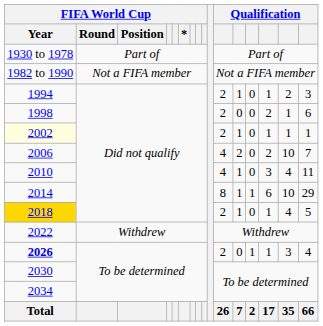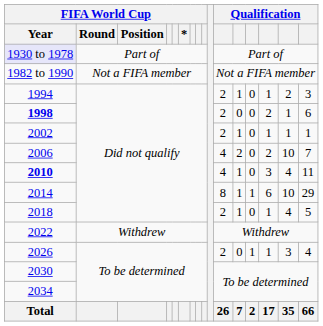(40, 53) no background -> (40, 53) lavender background
(40, 113) normal -> (40, 113) bold
(40, 133) lightyellow background -> (40, 133) no background
(40, 172) normal -> (40, 172) bold
(40, 212) gold background -> (40, 212) no background
(40, 251) bold -> (40, 251) normal
